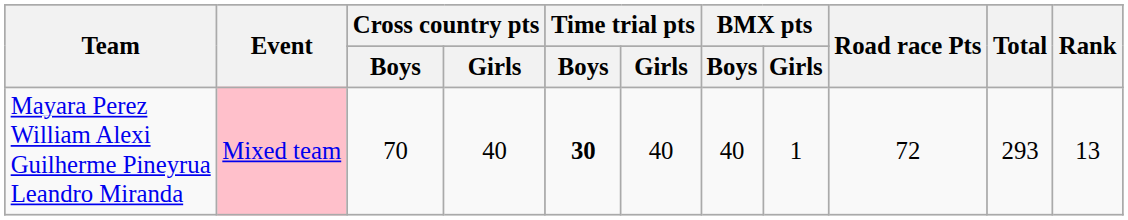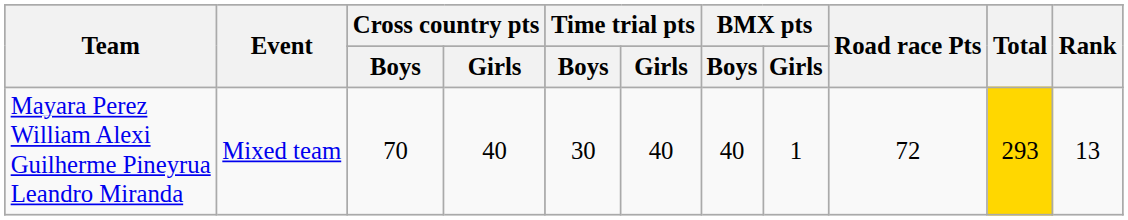(282, 150) pink background -> (282, 150) no background
(583, 150) bold -> (583, 150) normal
(1020, 150) no background -> (1020, 150) gold background
